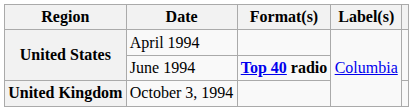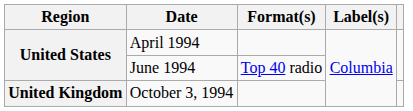(284, 67) bold -> (281, 67) normal
